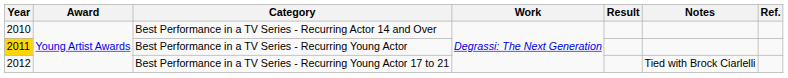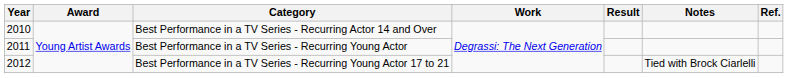(18, 47) gold background -> (18, 47) no background
